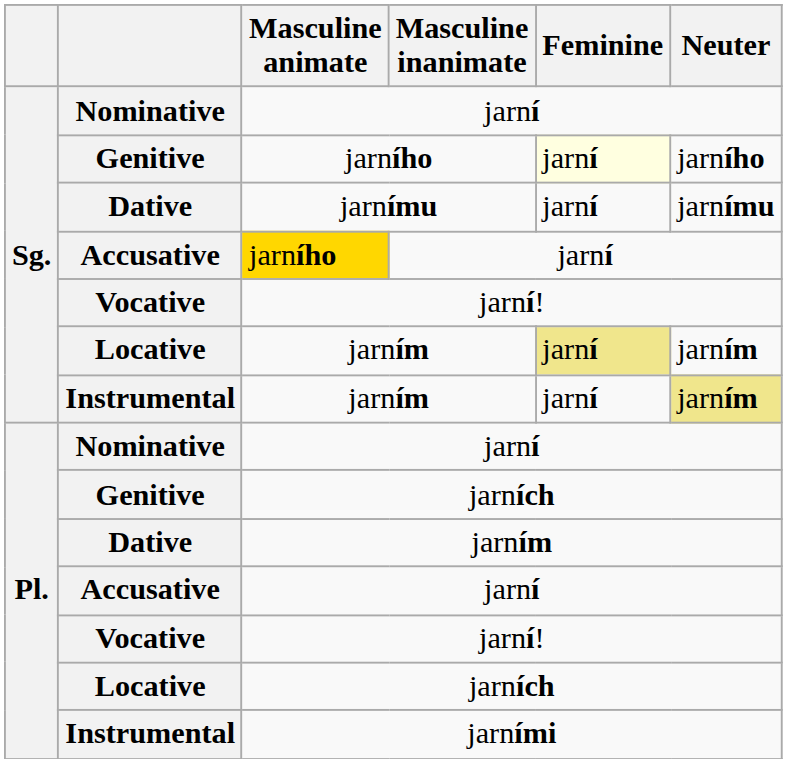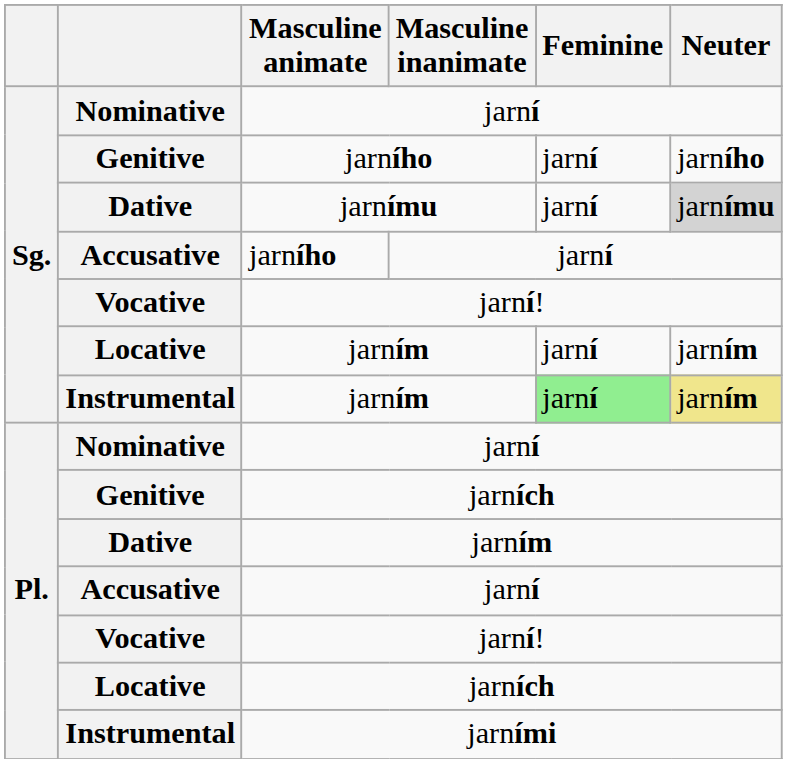(570, 158) lightyellow background -> (570, 158) no background
(726, 206) no background -> (726, 206) lightgrey background
(293, 254) gold background -> (293, 254) no background
(570, 350) khaki background -> (570, 350) no background
(570, 398) no background -> (570, 398) lightgreen background
